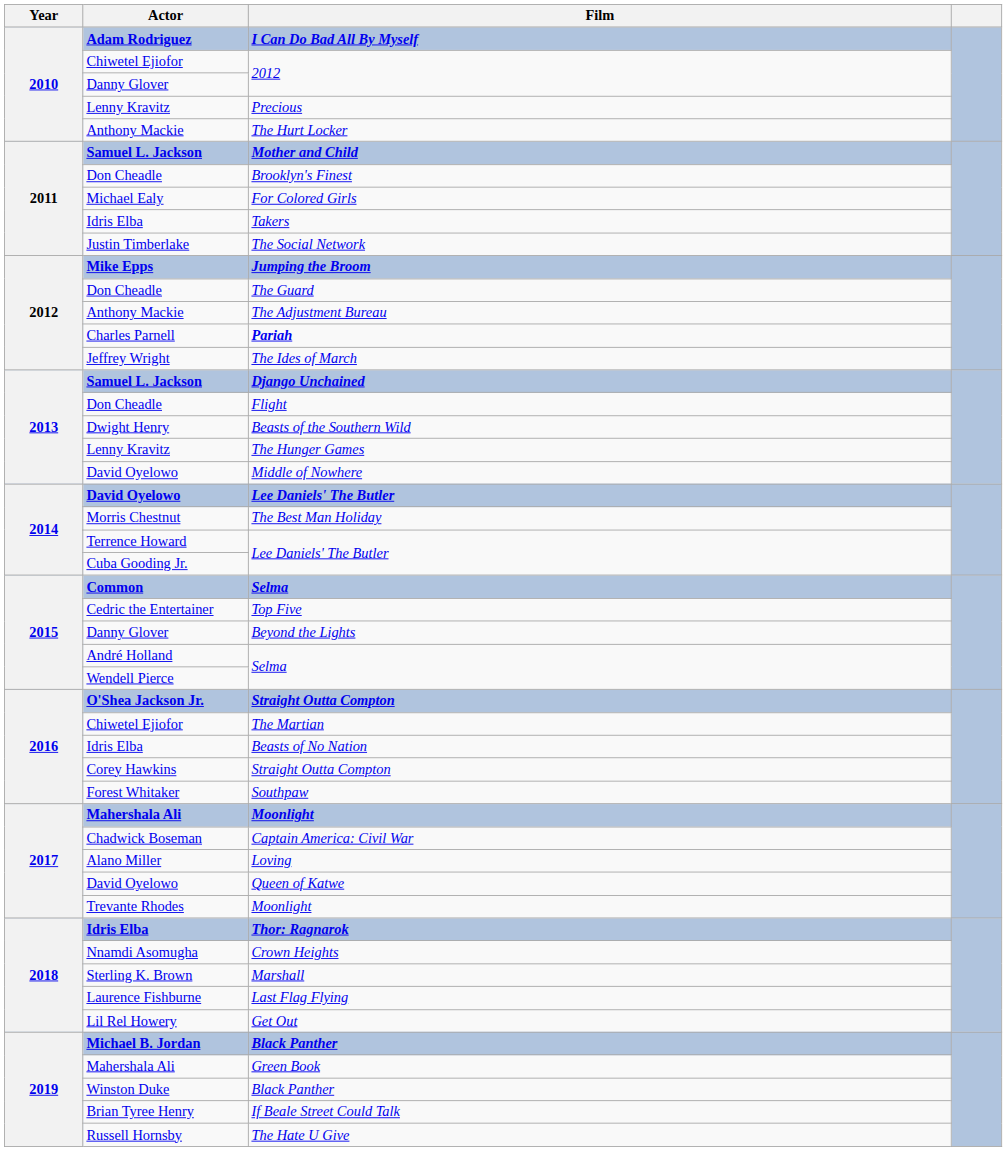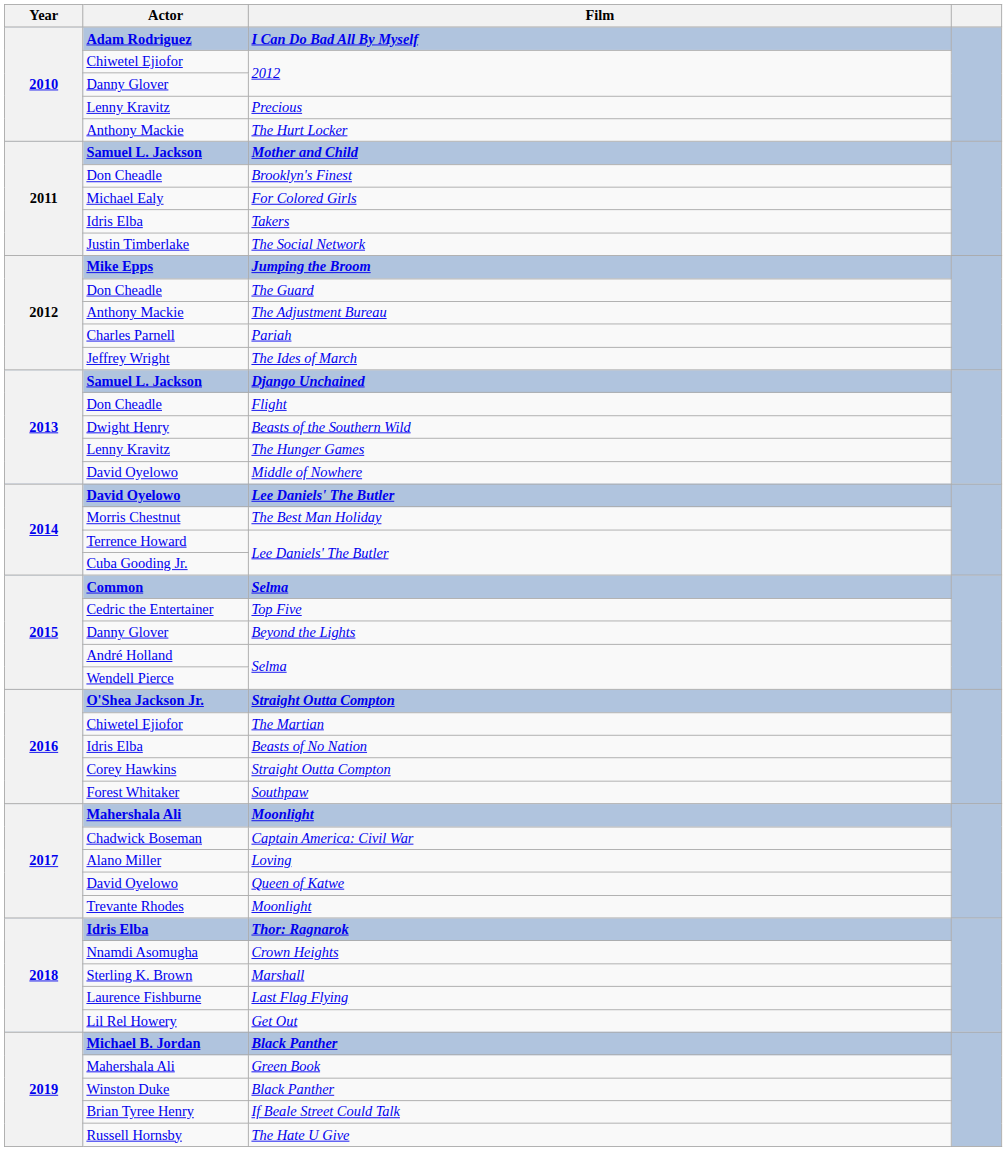(272, 335) bold -> (271, 335) normal
